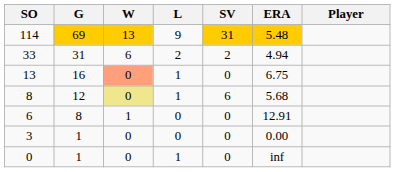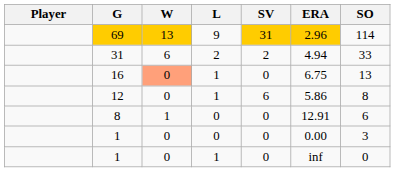columns swapped: (346, 14) <-> (29, 14)
(277, 34) 5.48 -> (316, 34) 2.96
(128, 95) khaki background -> (167, 95) no background
(277, 95) 5.68 -> (316, 95) 5.86
